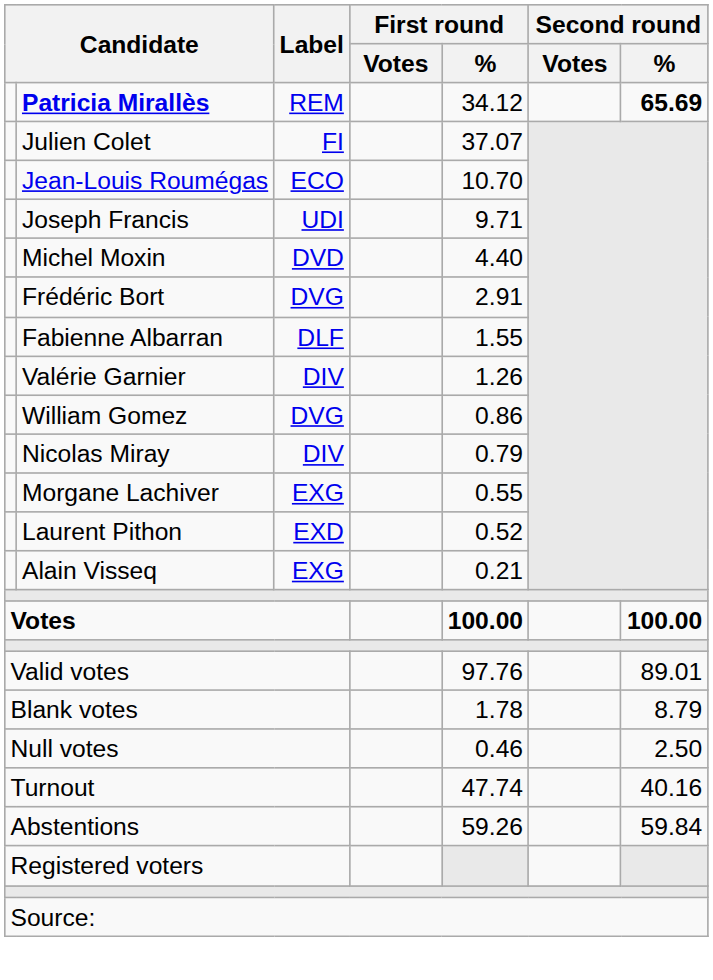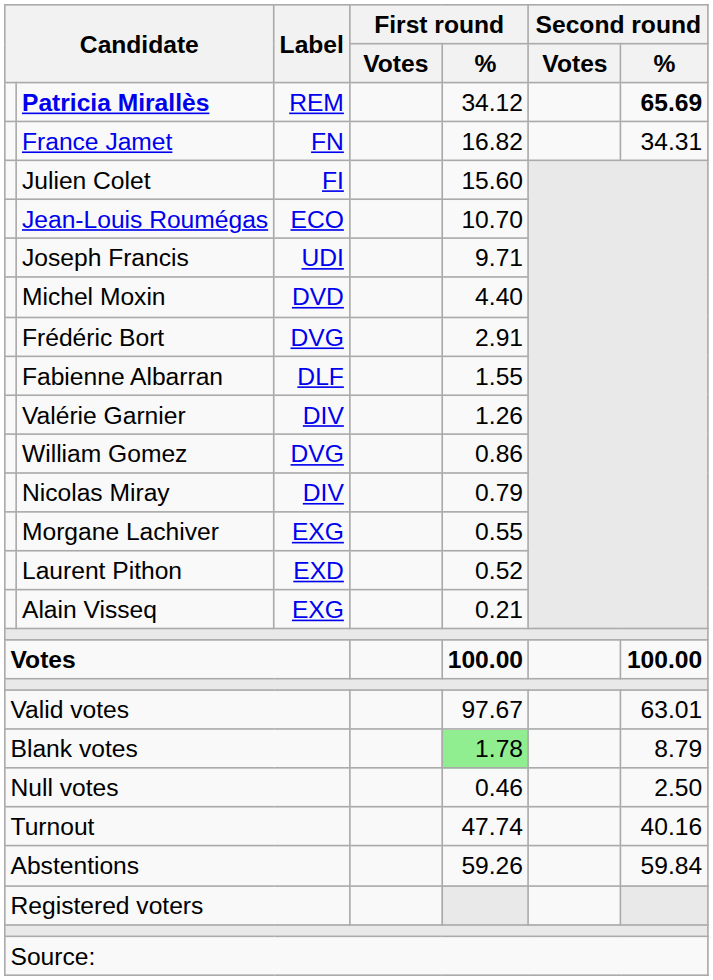+ row: (97, 141)
(492, 141) 37.07 -> (492, 180) 15.60
(492, 671) 97.76 -> (492, 710) 97.67
(671, 671) 89.01 -> (671, 710) 63.01
(499, 710) no background -> (499, 749) lightgreen background
